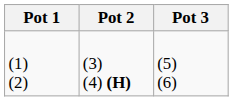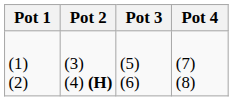+ column: (200, 17)
